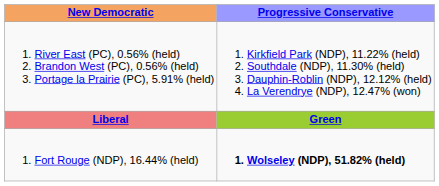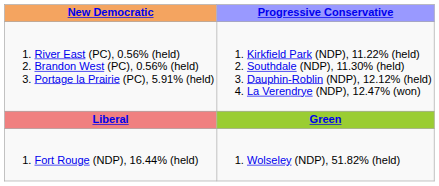(326, 161) bold -> (326, 161) normal
